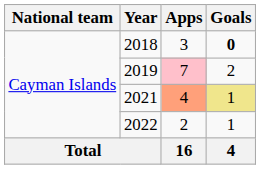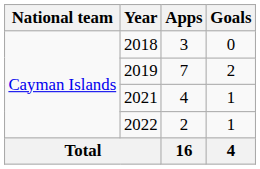(231, 44) bold -> (231, 44) normal
(184, 71) pink background -> (184, 71) no background
(184, 97) lightsalmon background -> (184, 97) no background
(231, 97) khaki background -> (231, 97) no background
